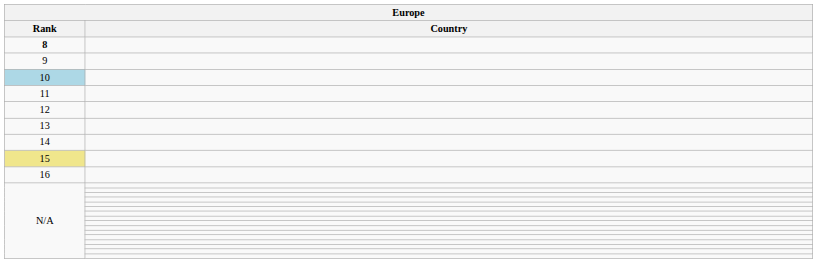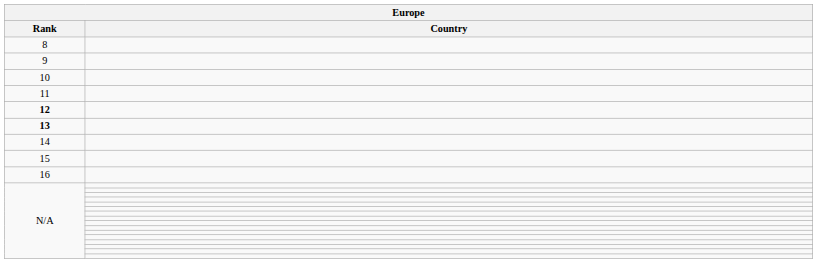(45, 45) bold -> (45, 45) normal
(45, 77) lightblue background -> (45, 77) no background
(45, 110) normal -> (45, 110) bold
(45, 126) normal -> (45, 126) bold
(45, 158) khaki background -> (45, 158) no background
